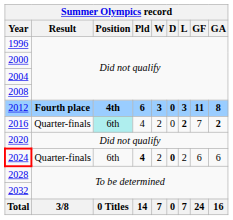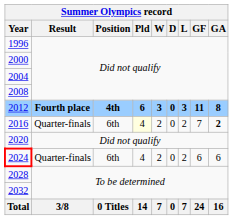(113, 124) paleturquoise background -> (113, 124) no background
(142, 124) no background -> (142, 124) lightyellow background
(184, 124) bold -> (184, 124) normal
(142, 157) bold -> (142, 157) normal
(173, 157) bold -> (173, 157) normal
